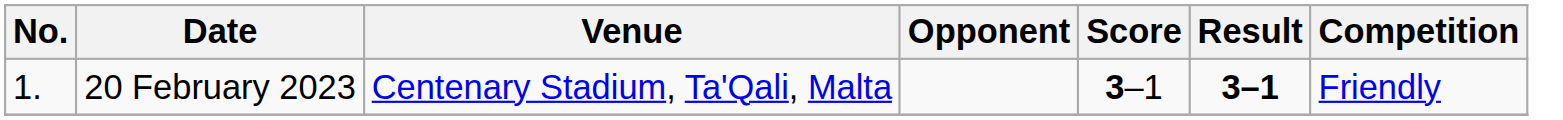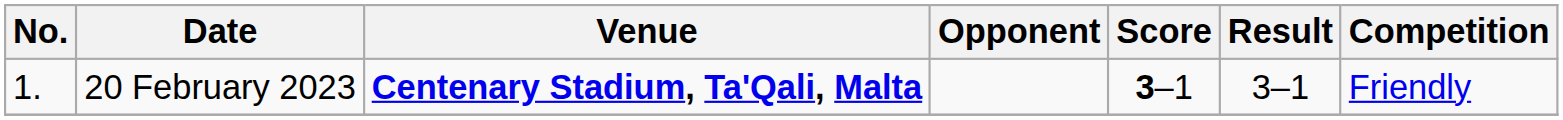(632, 86) normal -> (647, 86) bold
(1250, 86) bold -> (1280, 86) normal
